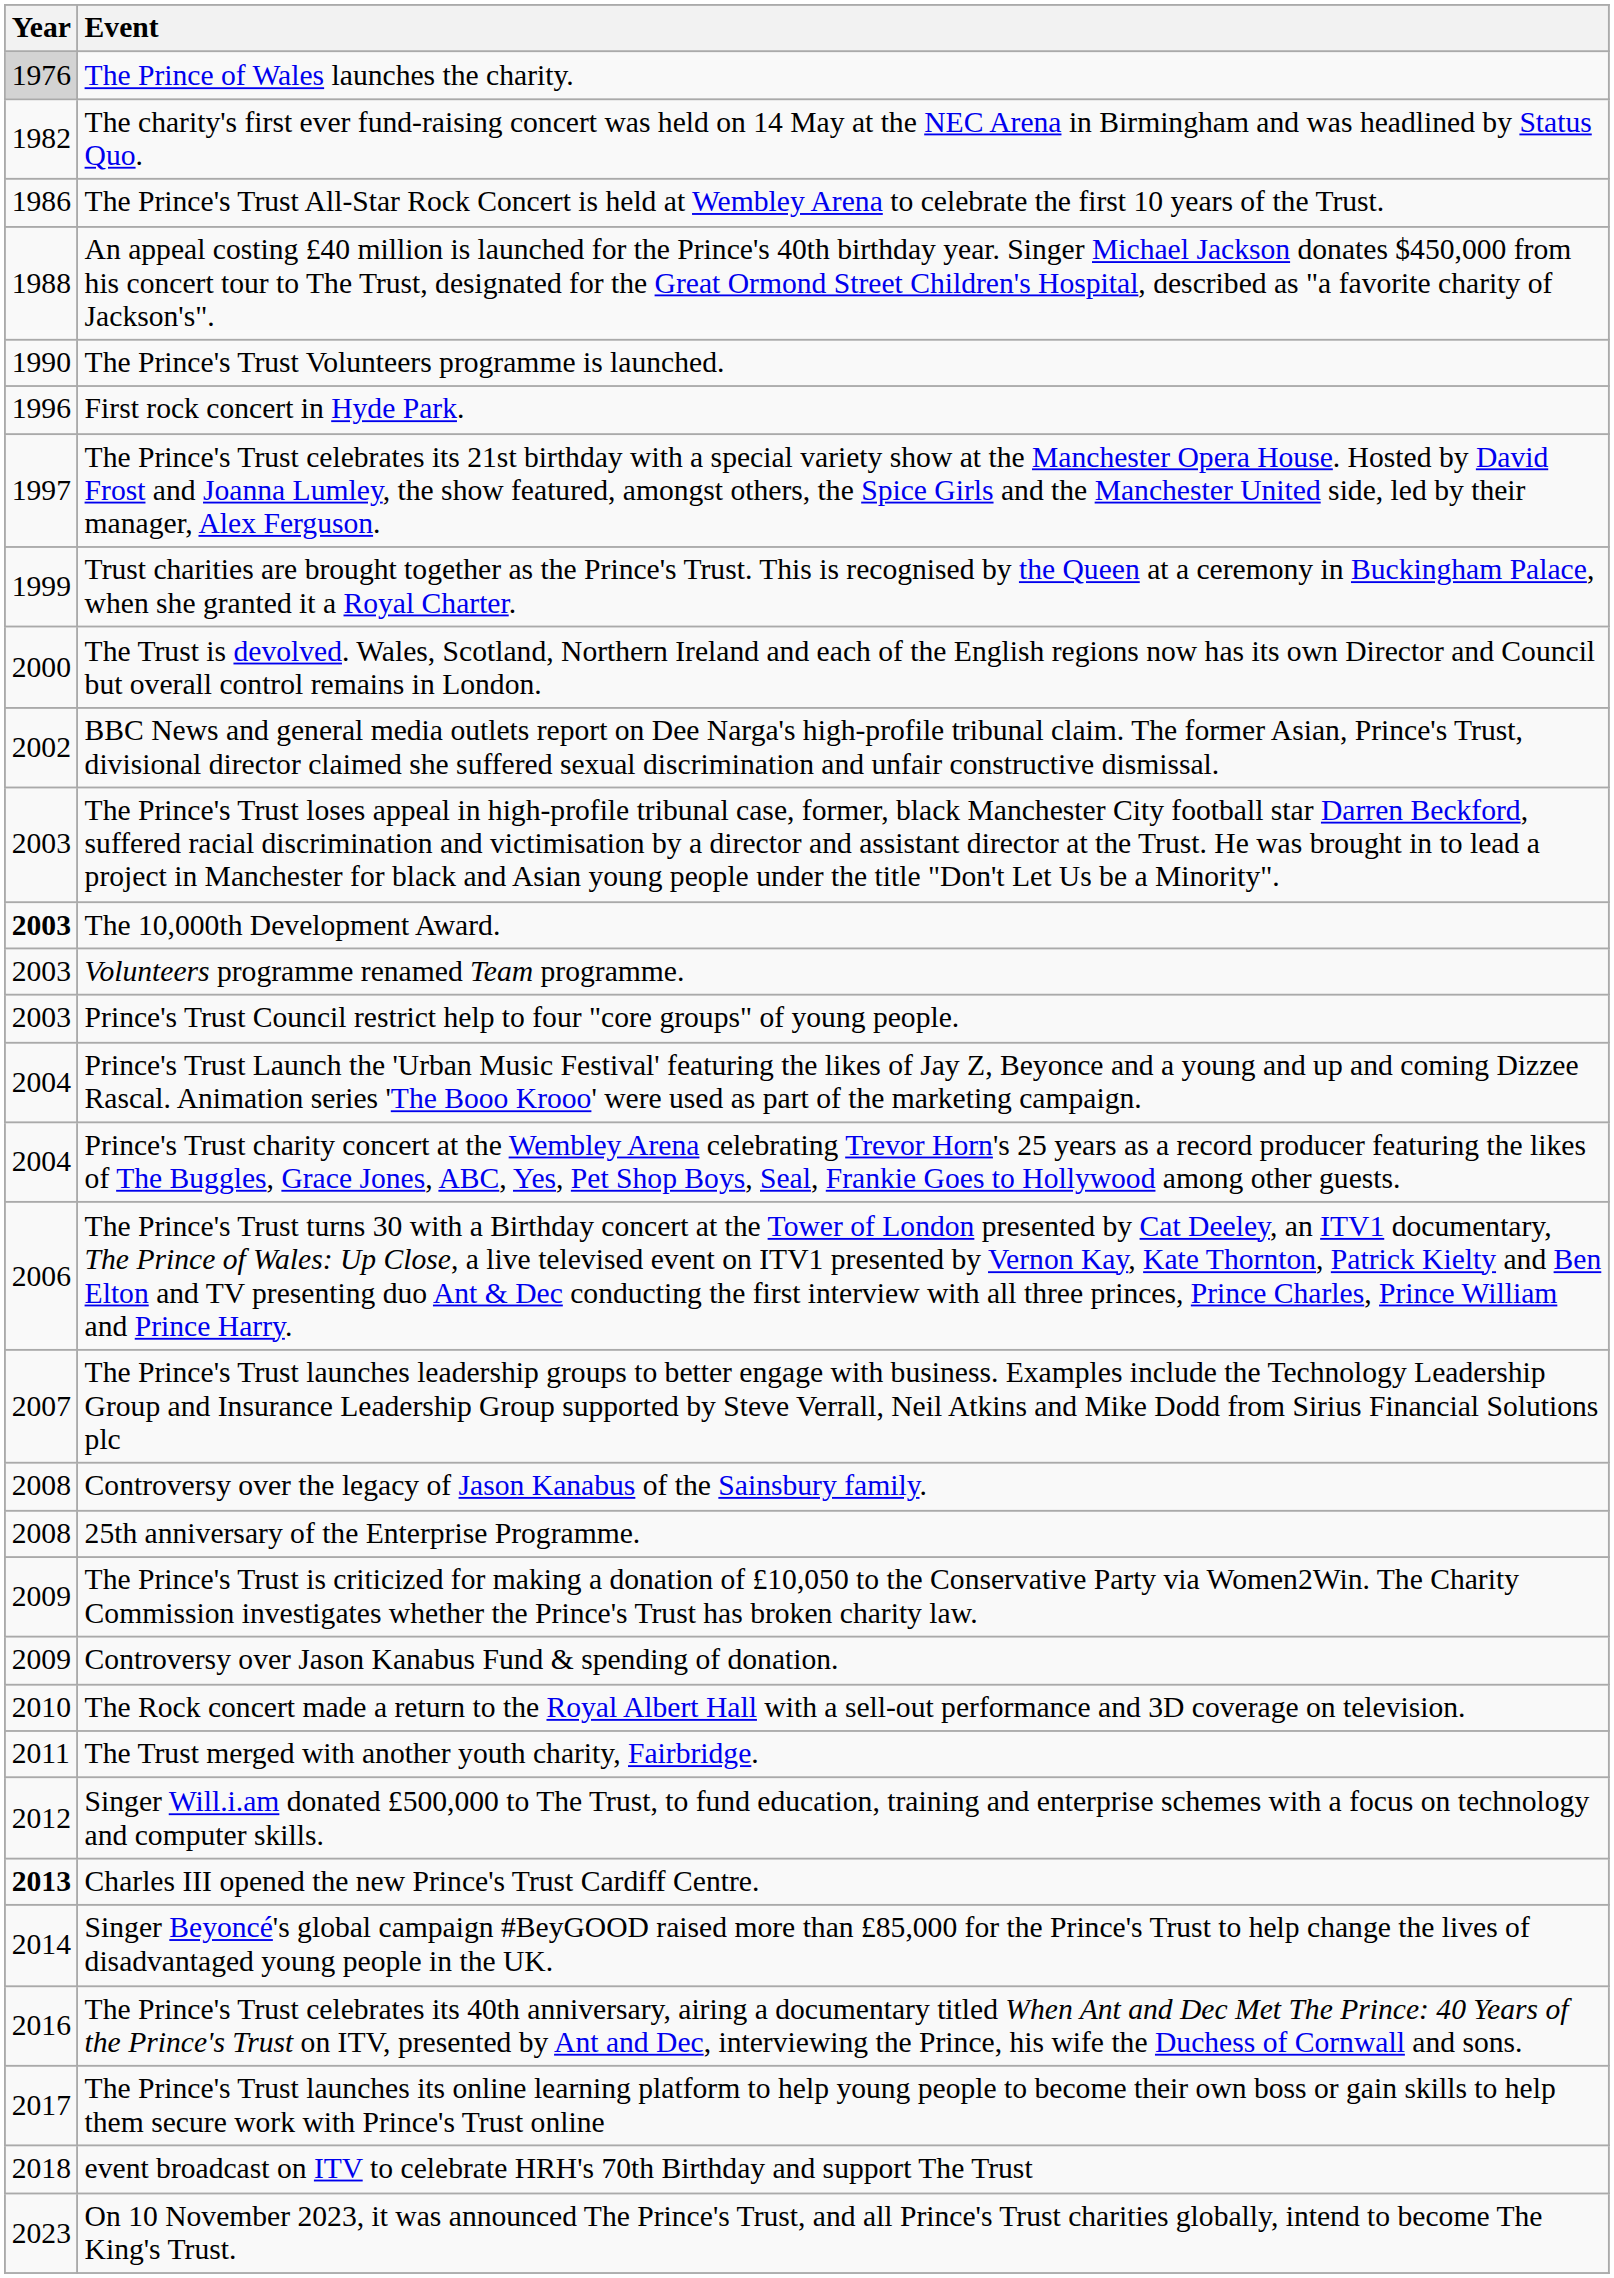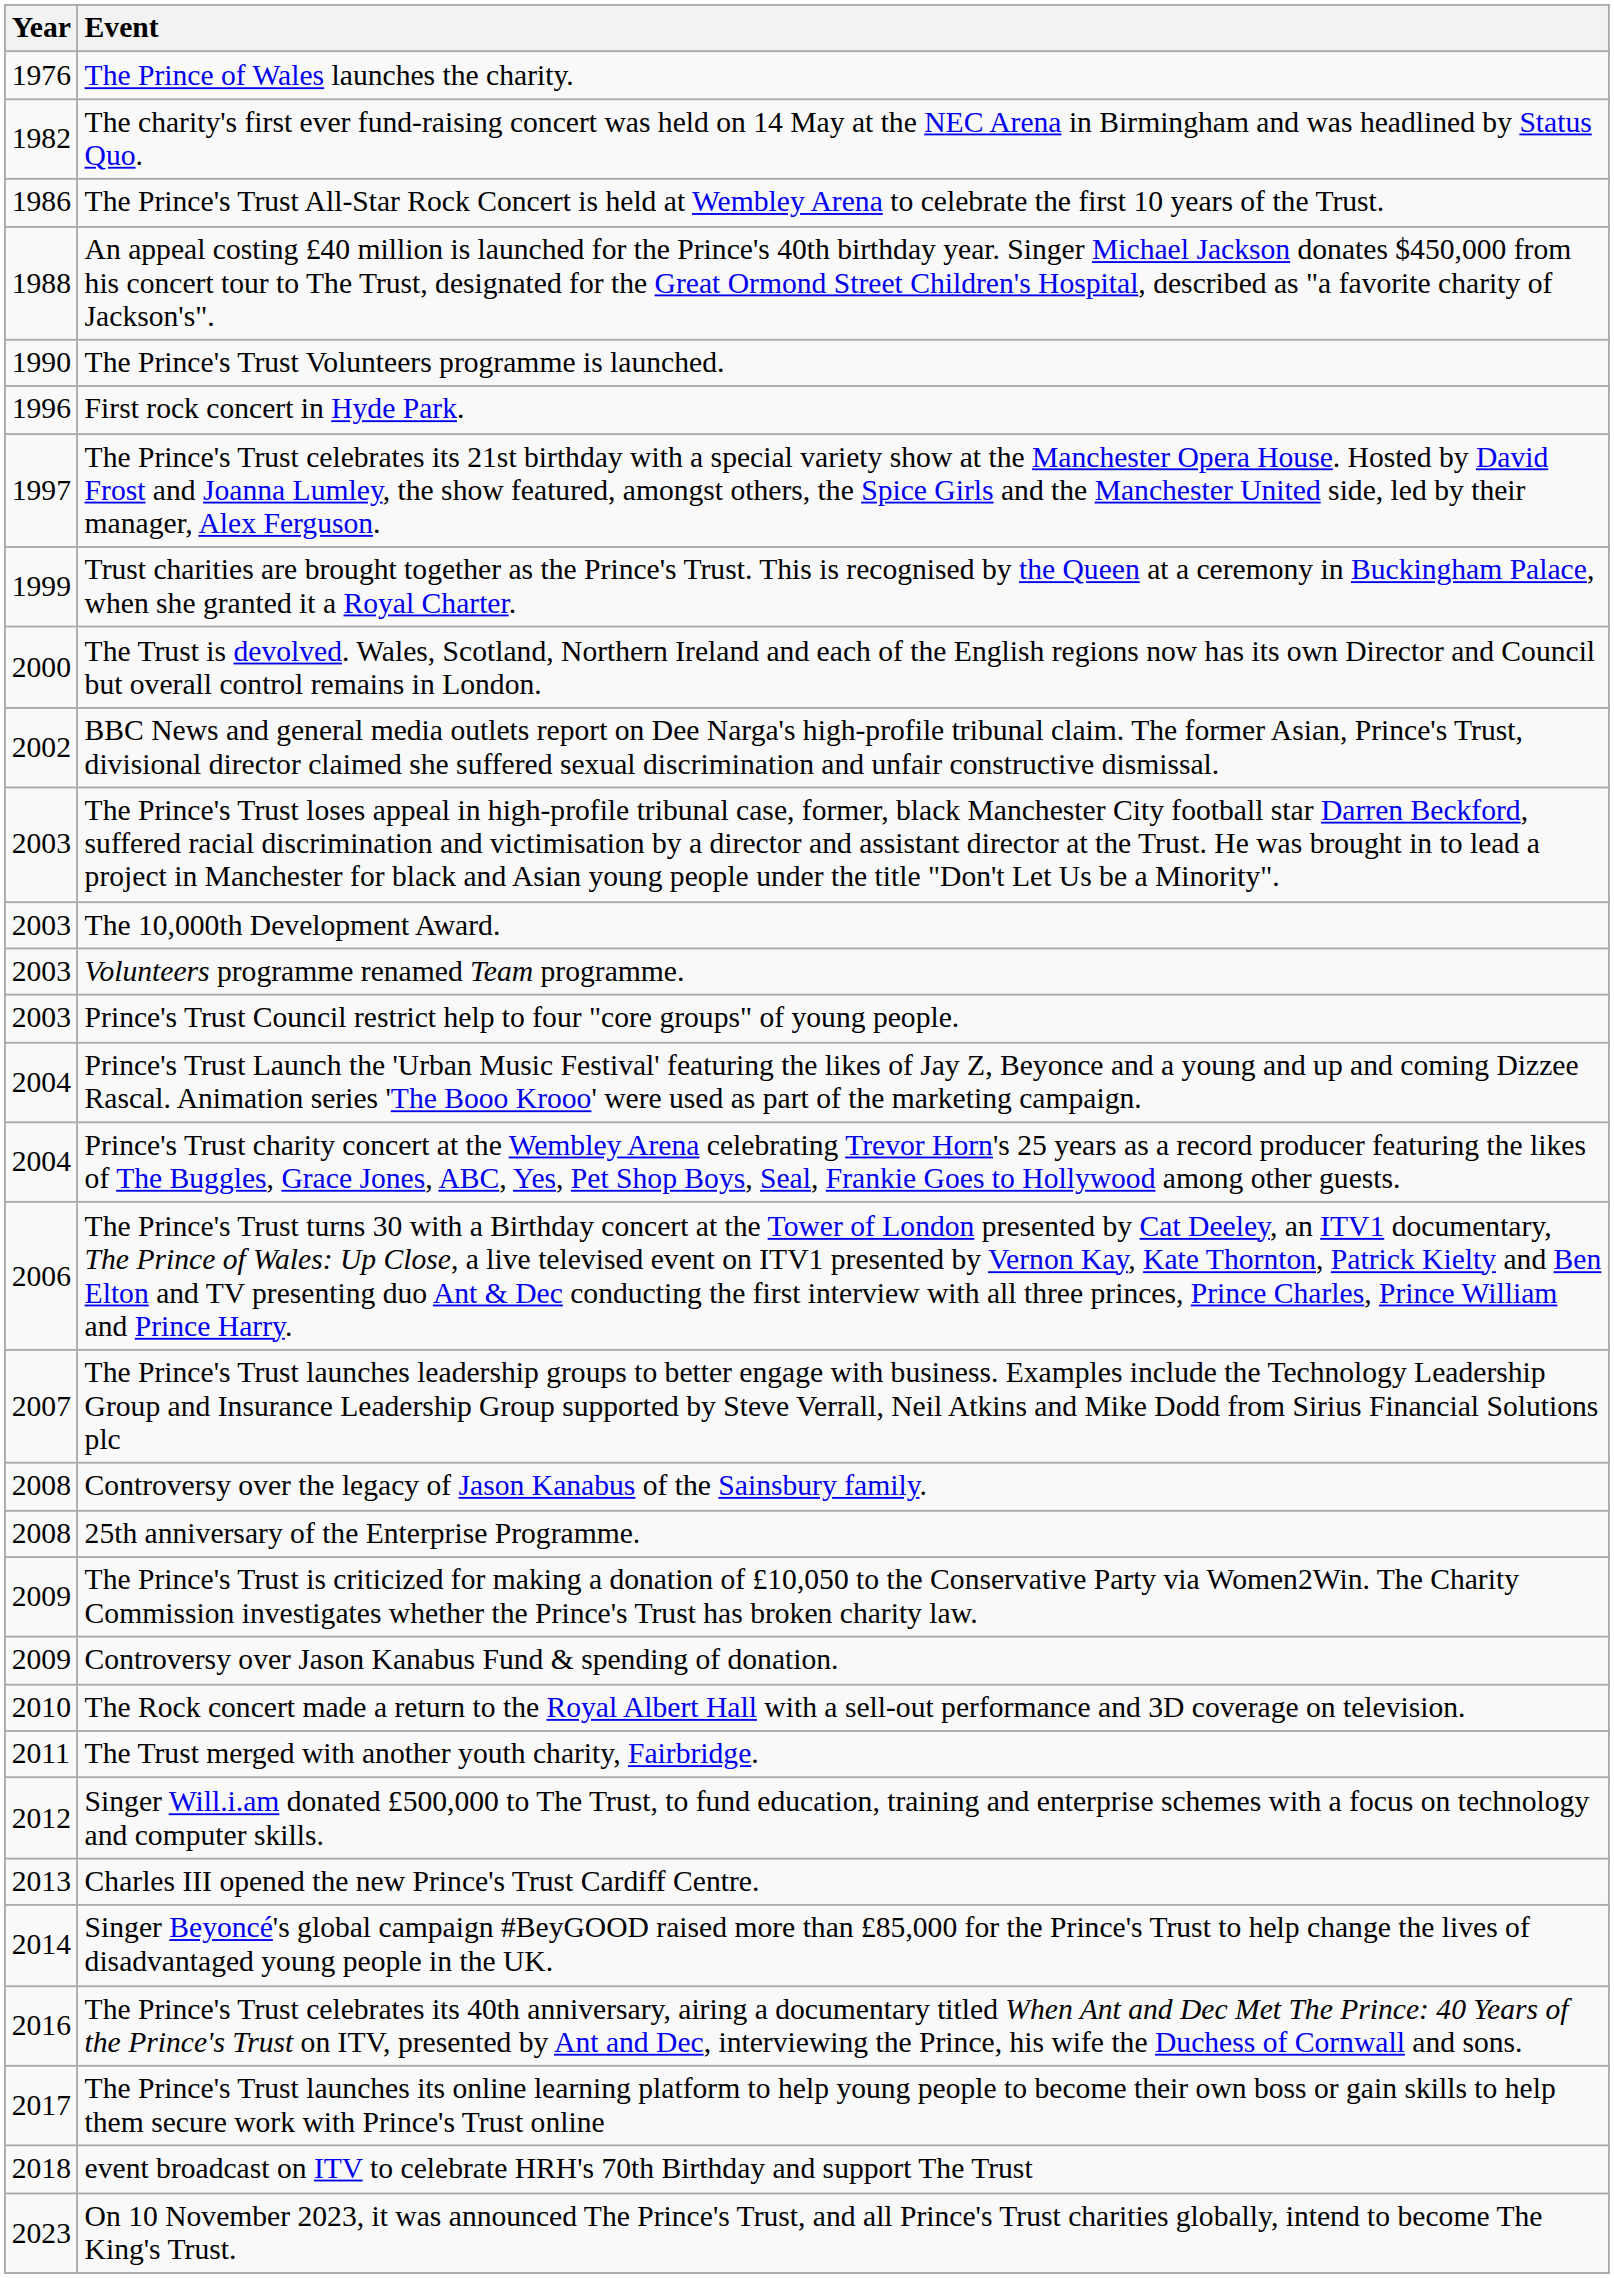(41, 74) lightgrey background -> (41, 74) no background
(41, 924) bold -> (41, 924) normal
(41, 1881) bold -> (41, 1881) normal
